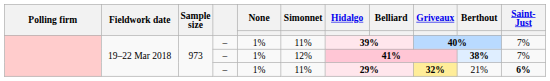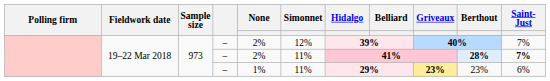(259, 42) 1% -> (259, 42) 2%
(303, 42) 11% -> (303, 42) 12%
(259, 56) 1% -> (259, 56) 2%
(303, 56) 12% -> (303, 56) 11%
(479, 56) 38% -> (479, 56) 28%
(523, 56) normal -> (523, 56) bold
(435, 70) 32% -> (435, 70) 23%
(479, 70) 21% -> (479, 70) 23%
(523, 70) bold -> (523, 70) normal
